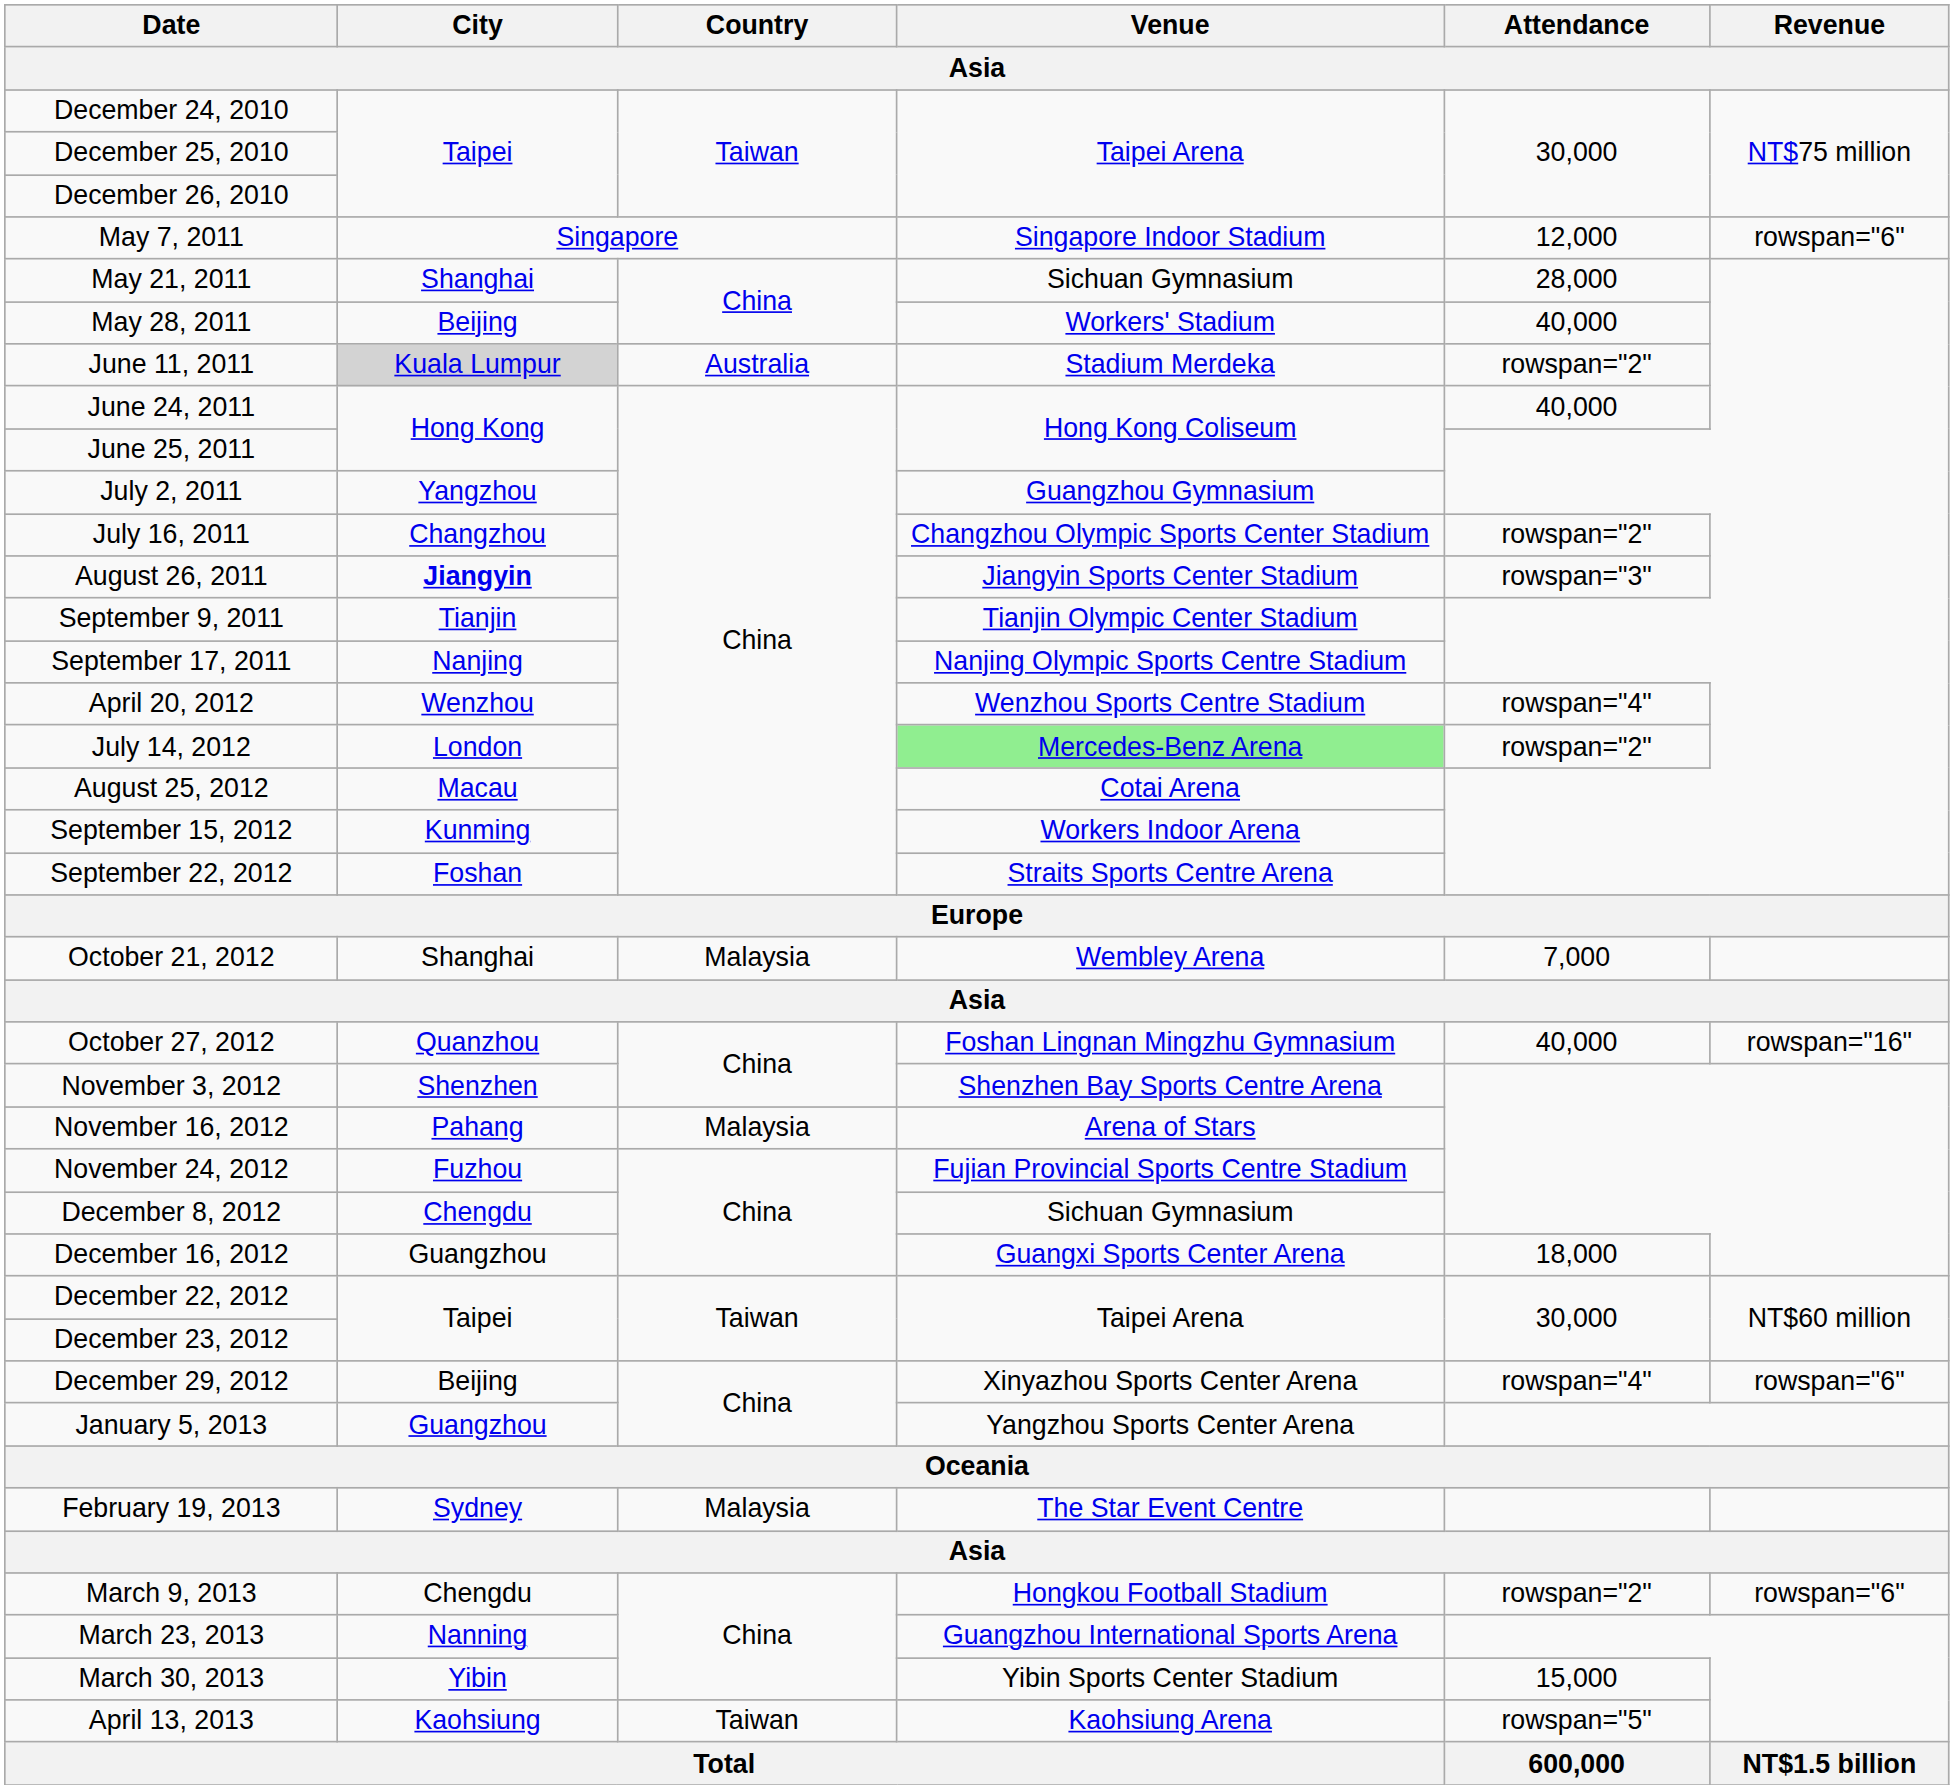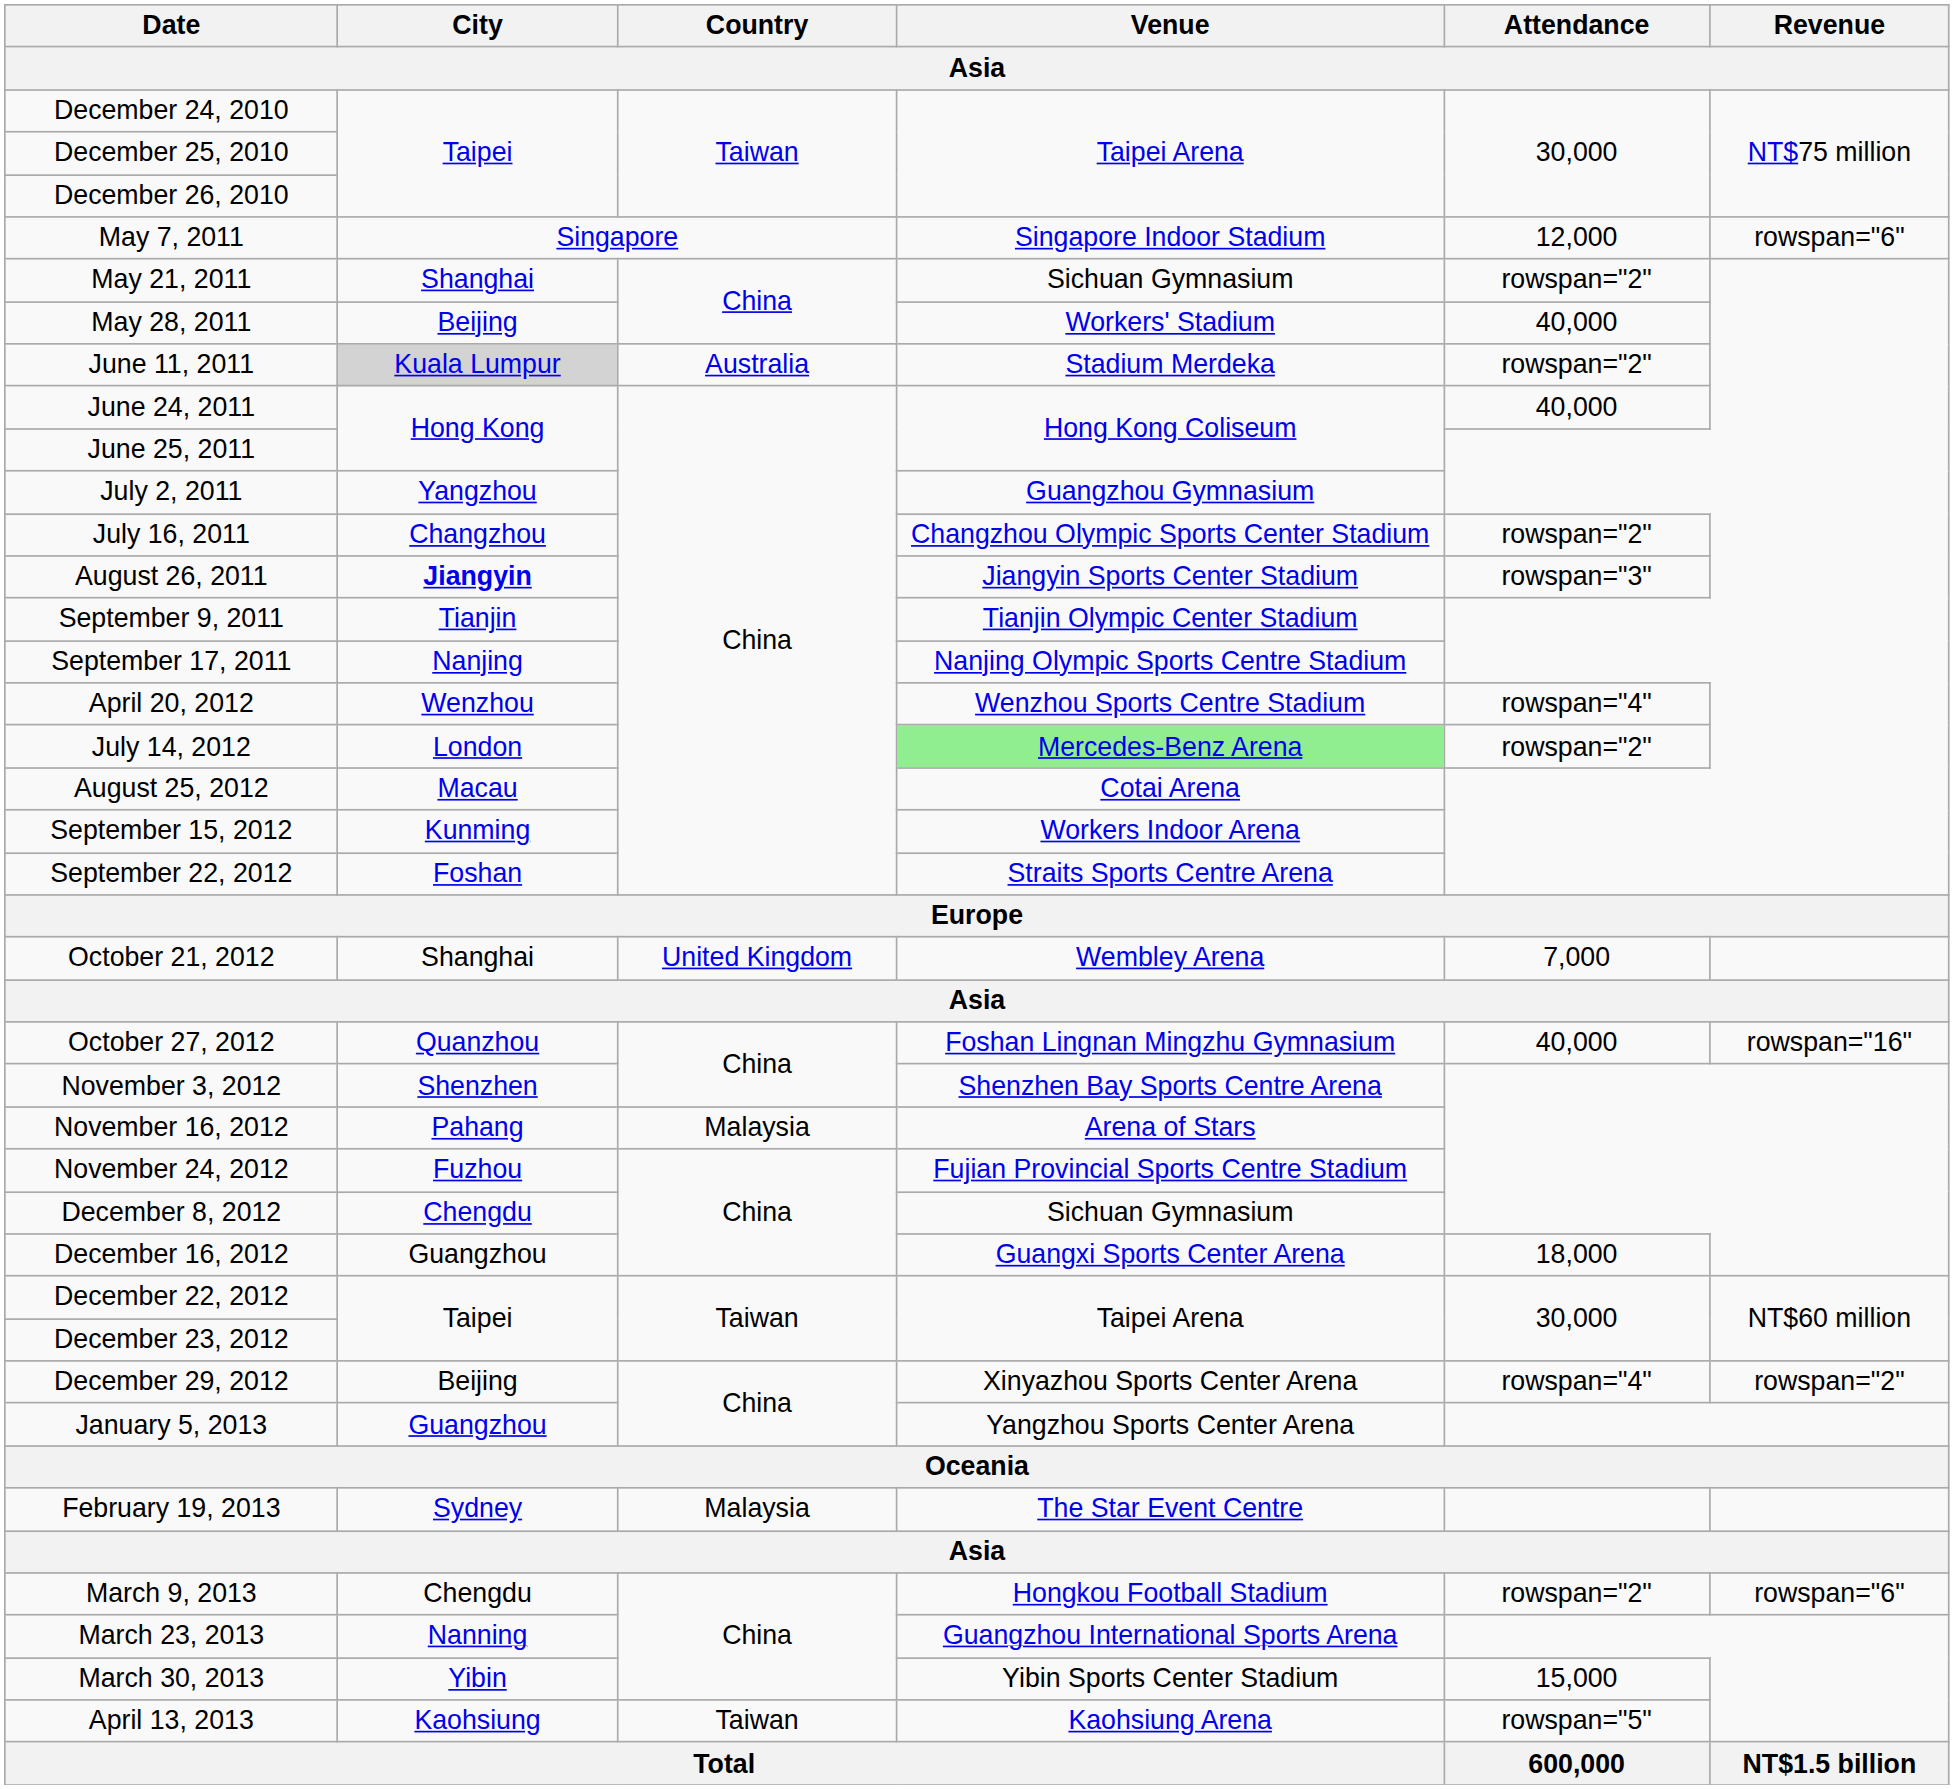(1577, 279) 28,000 -> (1577, 279) rowspan="2"
(757, 957) Malaysia -> (757, 957) United Kingdom
(1829, 1381) rowspan="6" -> (1829, 1381) rowspan="2"
